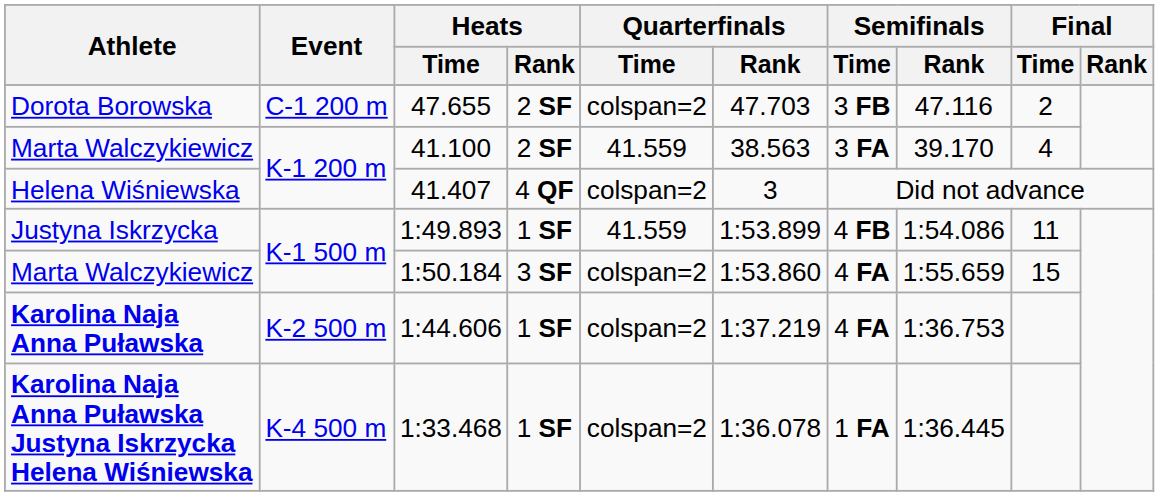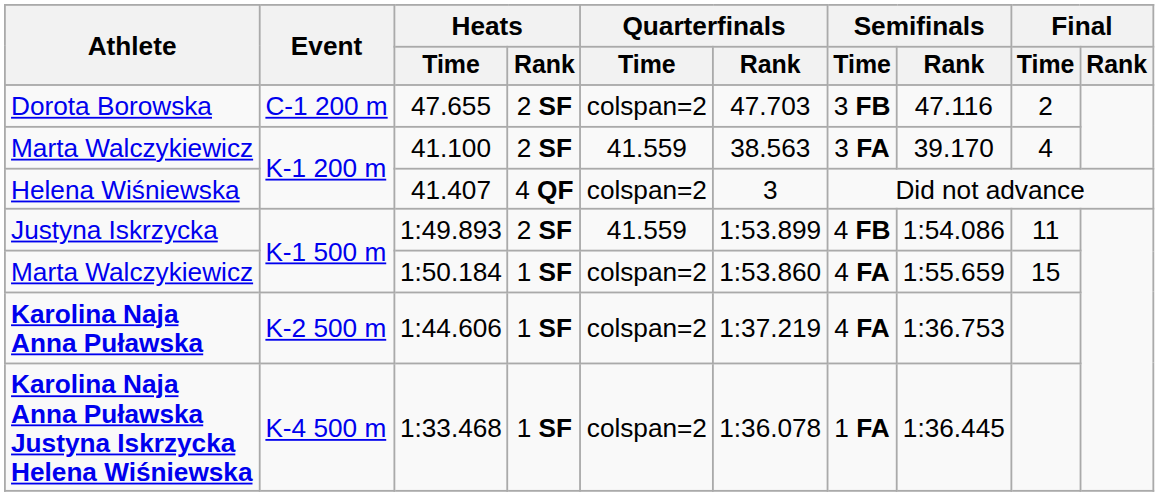(544, 231) 1 SF -> (544, 231) 2 SF
(544, 272) 3 SF -> (544, 272) 1 SF
